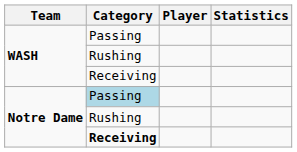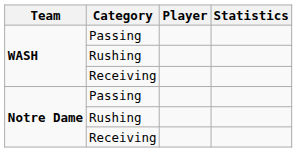(115, 96) lightblue background -> (115, 96) no background
(123, 137) bold -> (123, 137) normal
